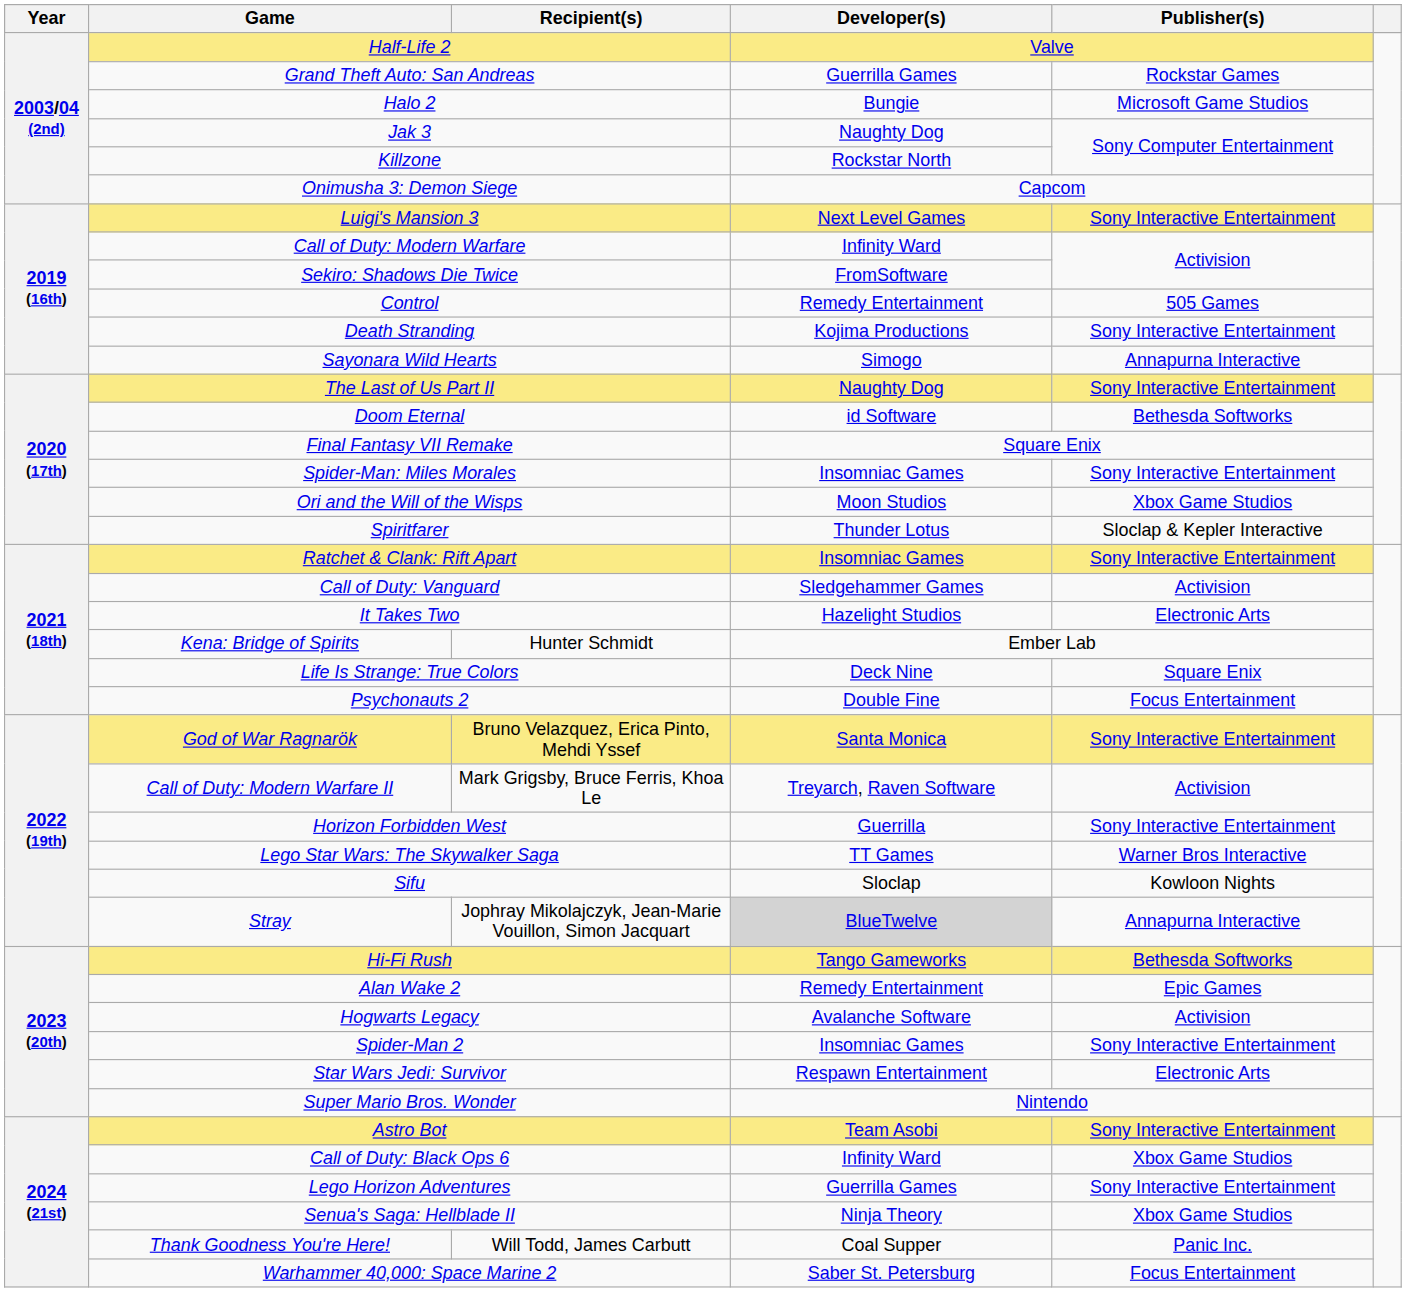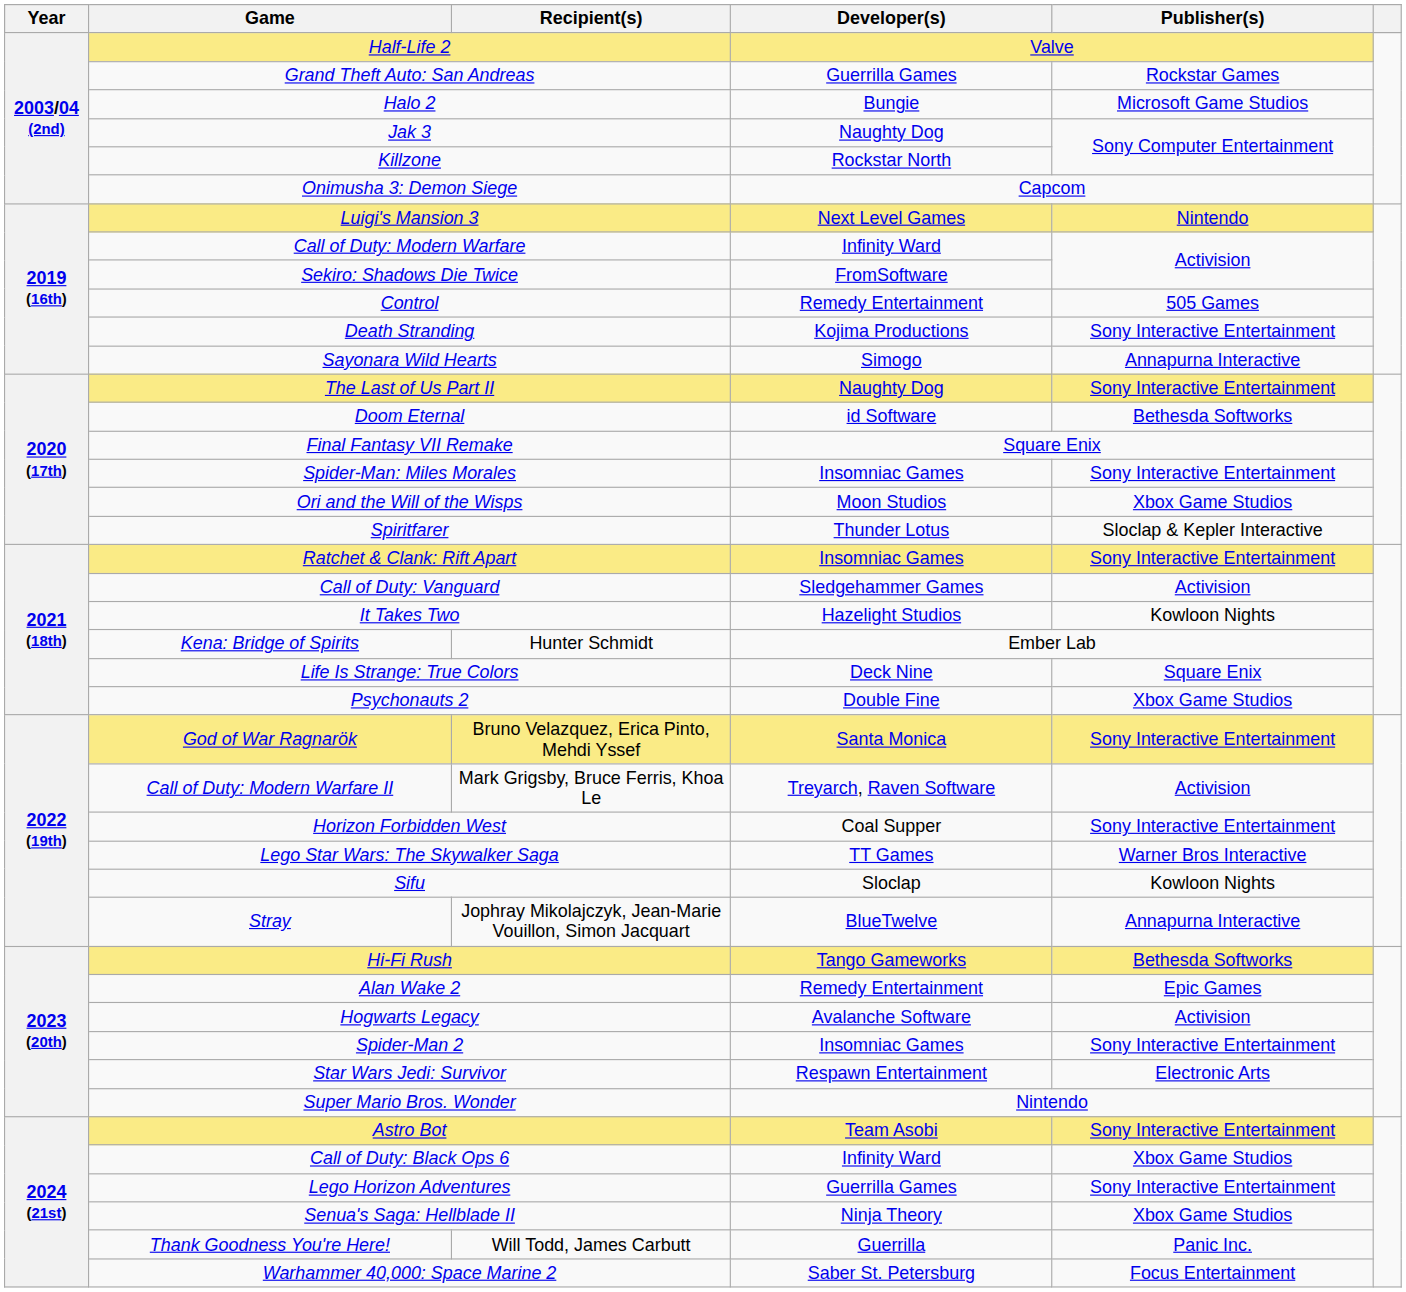(1213, 217) Sony Interactive Entertainment -> (1213, 217) Nintendo
(1213, 615) Electronic Arts -> (1213, 615) Kowloon Nights
(1213, 700) Focus Entertainment -> (1213, 700) Xbox Game Studios
(891, 826) Guerrilla -> (891, 826) Coal Supper
(891, 921) lightgrey background -> (891, 921) no background
(891, 1244) Coal Supper -> (891, 1244) Guerrilla
